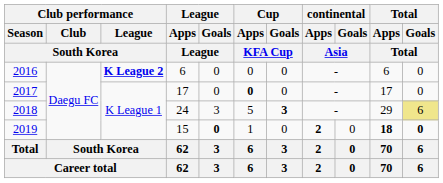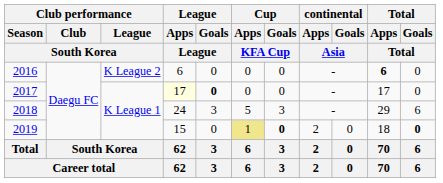(134, 71) bold -> (132, 71) normal
(386, 71) normal -> (384, 71) bold
(182, 91) no background -> (180, 91) lightyellow background
(216, 91) normal -> (214, 91) bold
(250, 91) bold -> (248, 91) normal
(284, 110) bold -> (282, 110) normal
(420, 110) khaki background -> (418, 110) no background
(216, 129) bold -> (214, 129) normal
(250, 129) no background -> (248, 129) khaki background
(284, 129) normal -> (282, 129) bold
(318, 129) bold -> (316, 129) normal
(386, 129) bold -> (384, 129) normal
